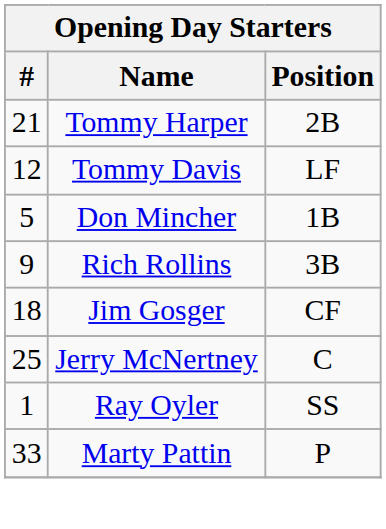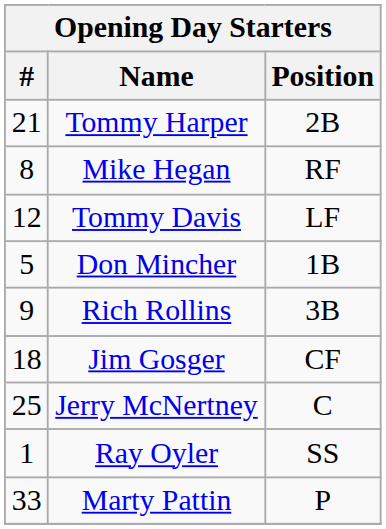+ row: (156, 169)
